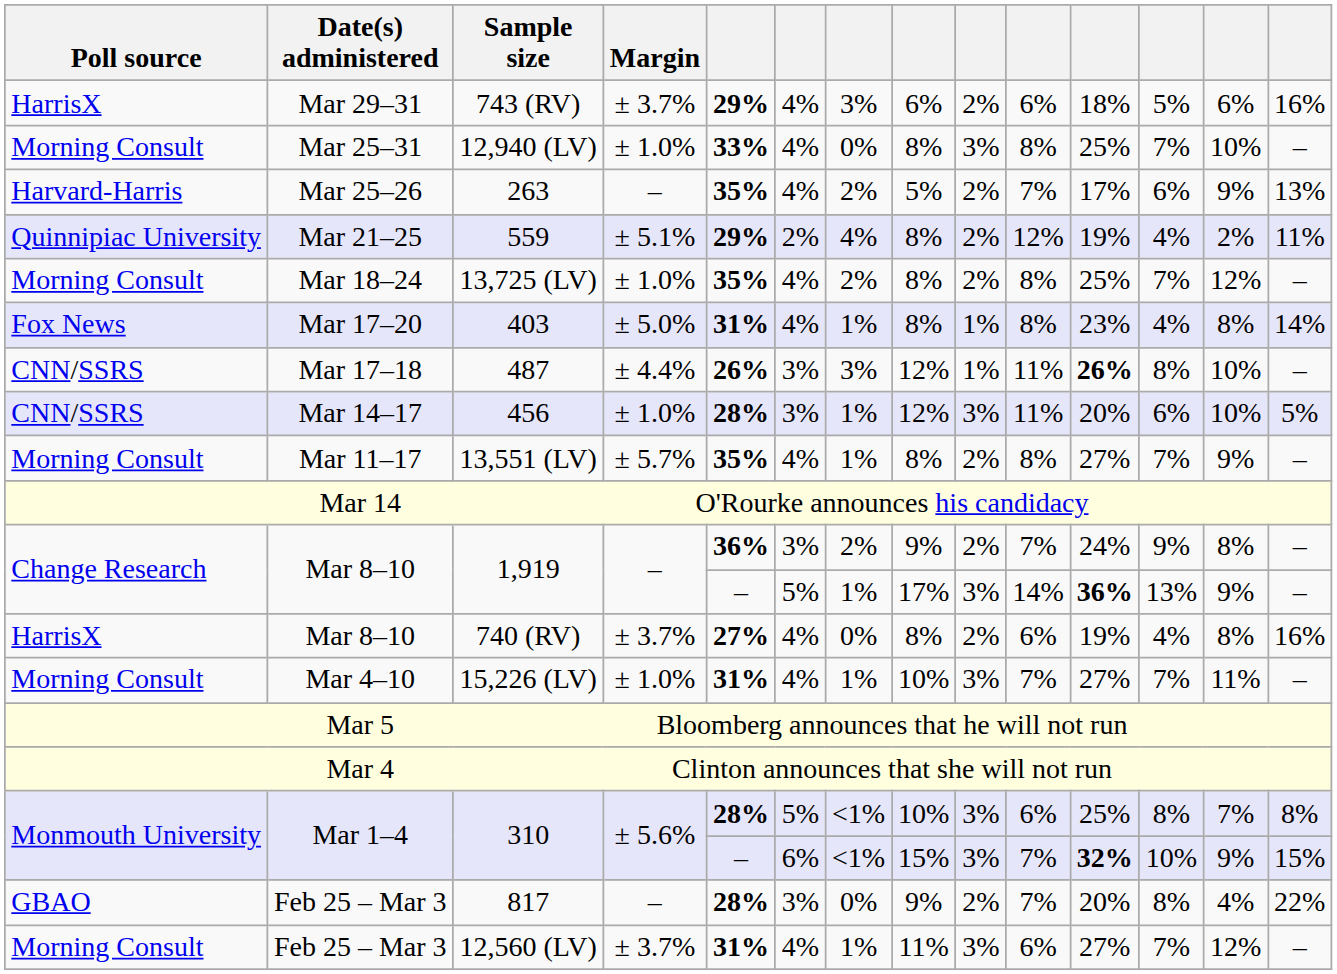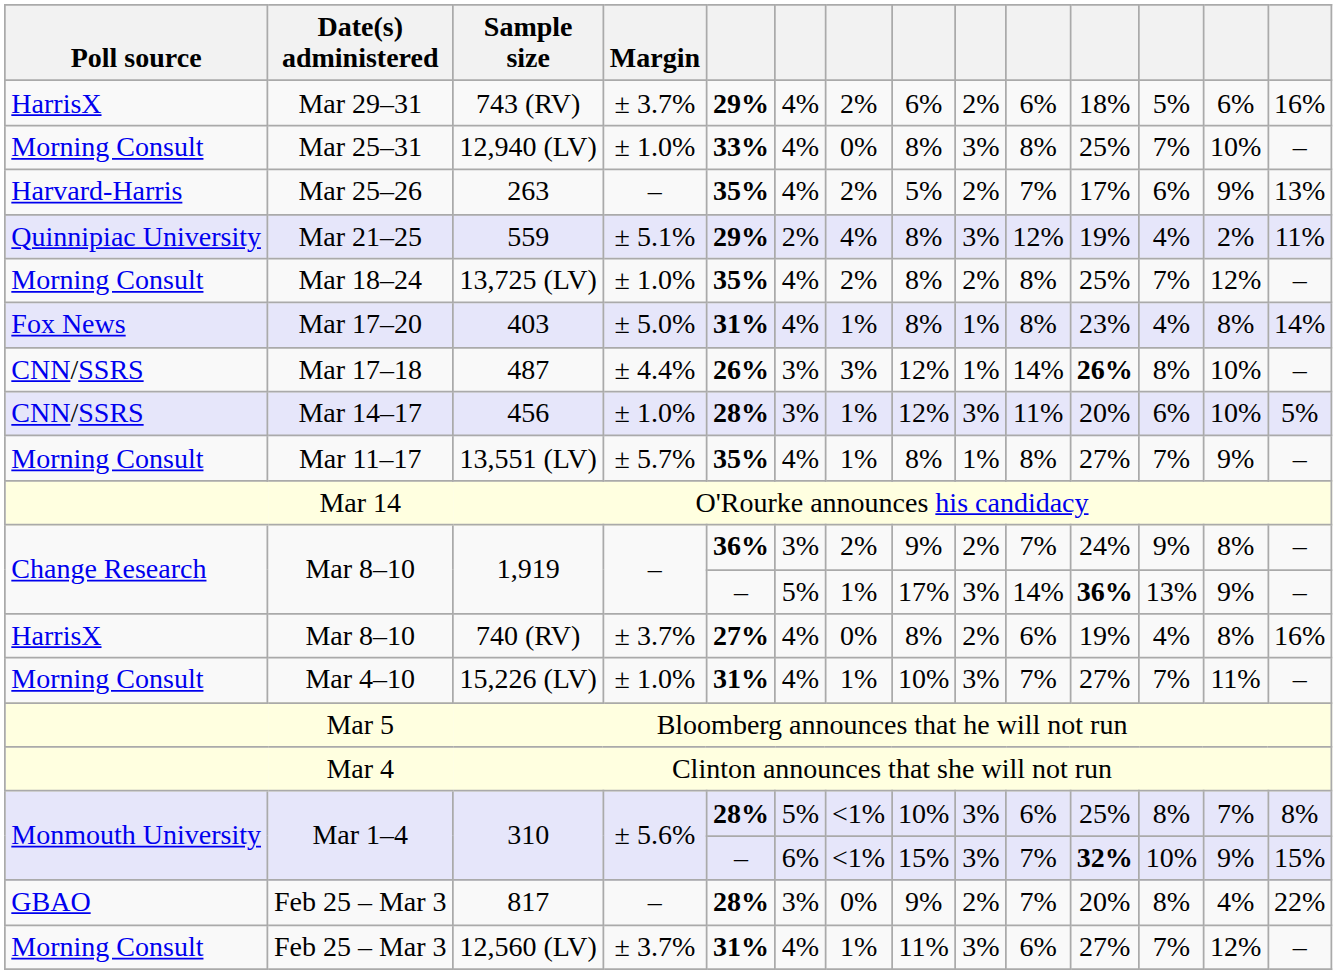(859, 102) 3% -> (859, 102) 2%
(981, 235) 2% -> (981, 235) 3%
(1038, 369) 11% -> (1038, 369) 14%
(981, 457) 2% -> (981, 457) 1%
